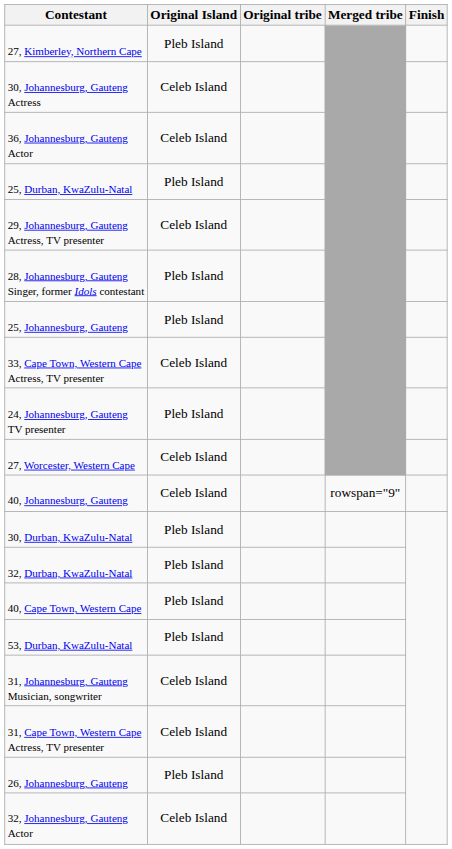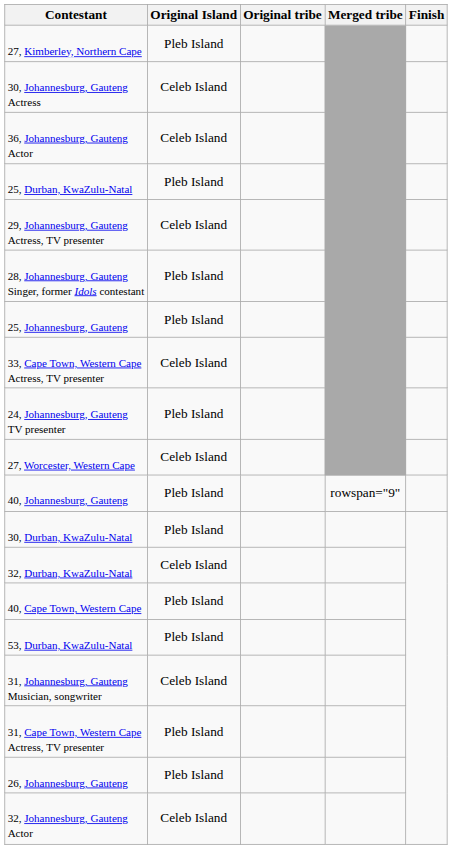(194, 493) Celeb Island -> (194, 493) Pleb Island
(194, 565) Pleb Island -> (194, 565) Celeb Island
(194, 731) Celeb Island -> (194, 731) Pleb Island
